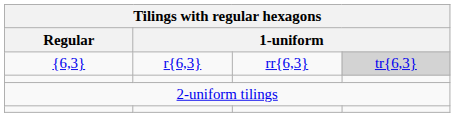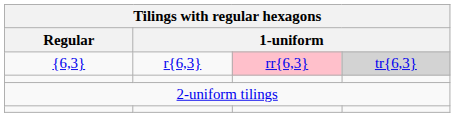(287, 63) no background -> (287, 63) pink background
